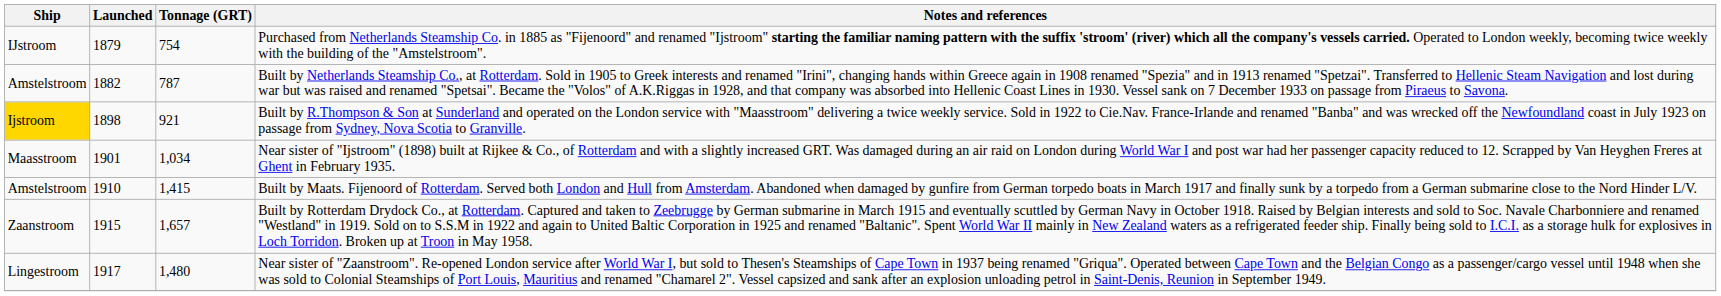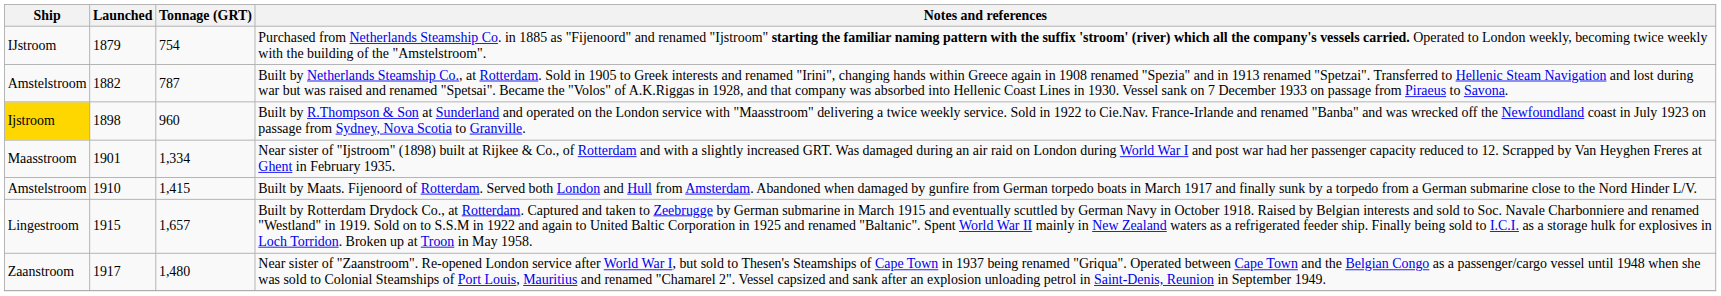(169, 120) 921 -> (169, 120) 960
(175, 158) 1,034 -> (175, 158) 1,334
(41, 226) Zaanstroom -> (43, 226) Lingestroom
(43, 271) Lingestroom -> (41, 271) Zaanstroom
